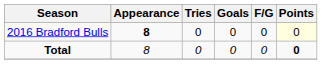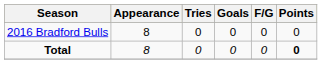(146, 31) bold -> (146, 31) normal
(296, 31) lightyellow background -> (296, 31) no background
